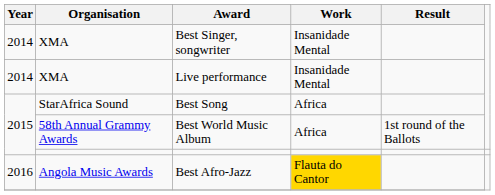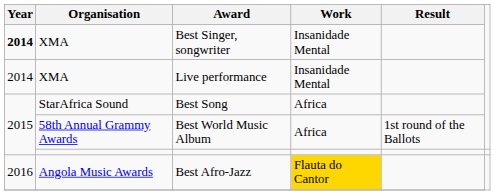(20, 42) normal -> (20, 42) bold
